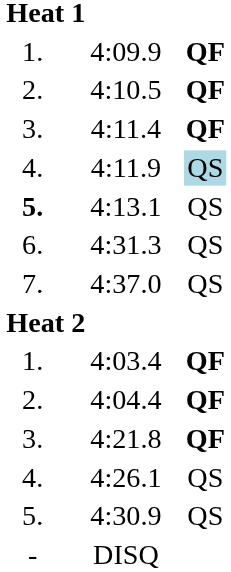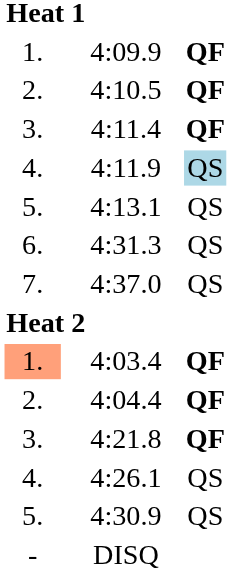(33, 206) bold -> (33, 206) normal
(33, 361) no background -> (33, 361) lightsalmon background
